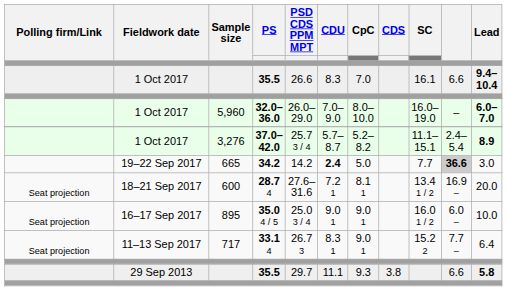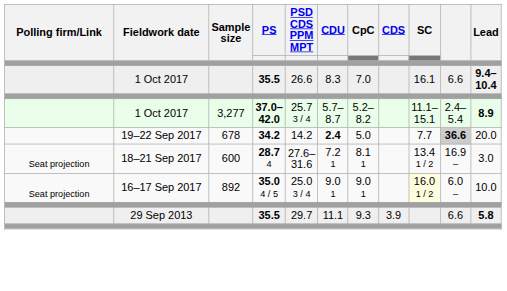- row: (161, 113)
(231, 141) 3,276 -> (231, 113) 3,277
(231, 164) 665 -> (231, 136) 678
(487, 164) 3.0 -> (486, 136) 20.0
(487, 187) 20.0 -> (486, 159) 3.0
(231, 216) 895 -> (231, 187) 892
(425, 215) no background -> (425, 187) lightyellow background
- row: (161, 244)
(394, 272) 3.8 -> (394, 215) 3.9
